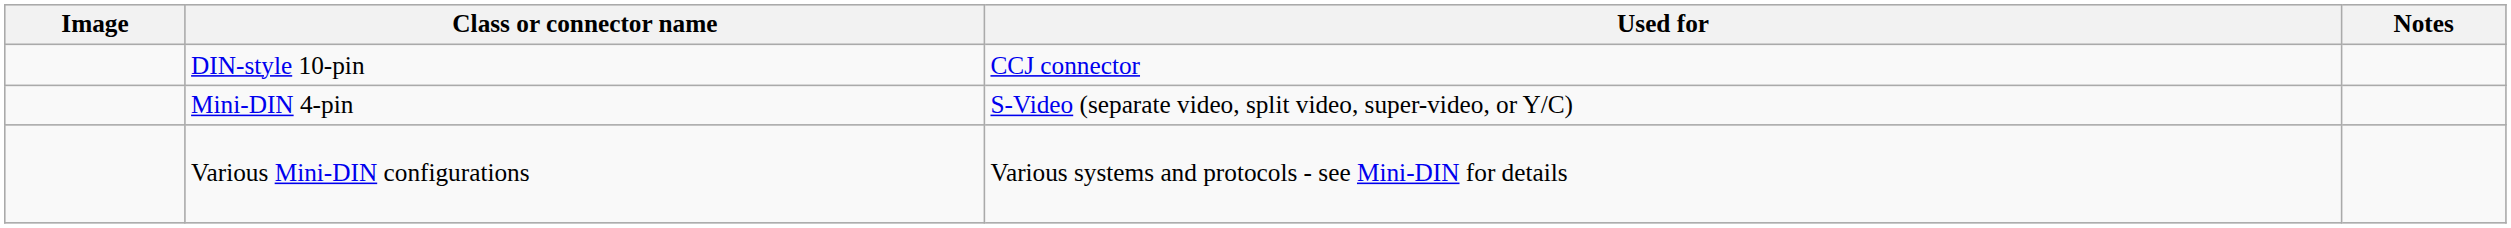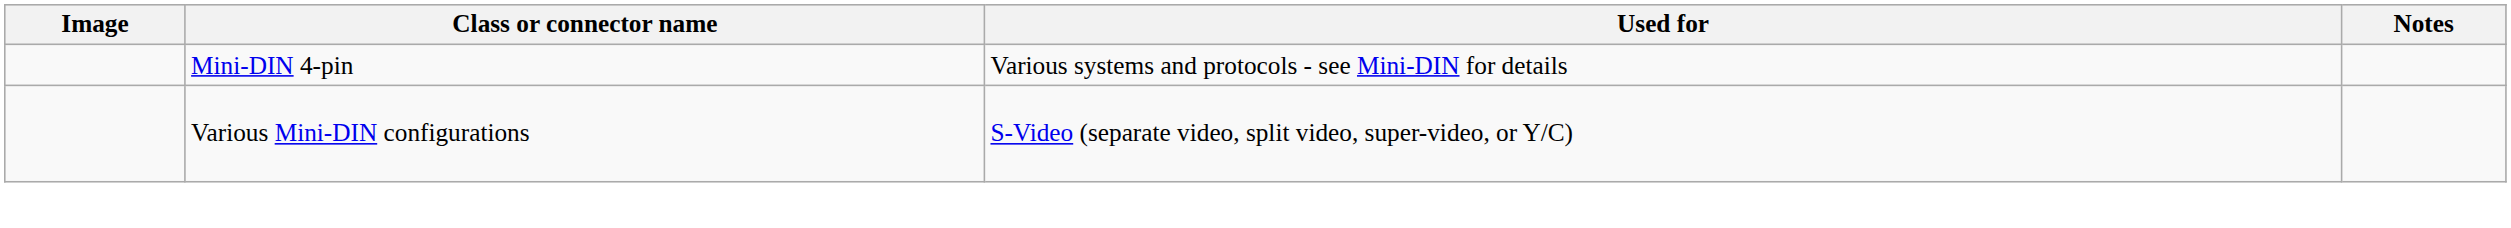- row: (278, 64)
(1282, 104) S-Video (separate video, split video, super-video, or Y/C) -> (1279, 64) Various systems and protocols - see Mini-DIN for details
(1279, 173) Various systems and protocols - see Mini-DIN for details -> (1282, 133) S-Video (separate video, split video, super-video, or Y/C)
